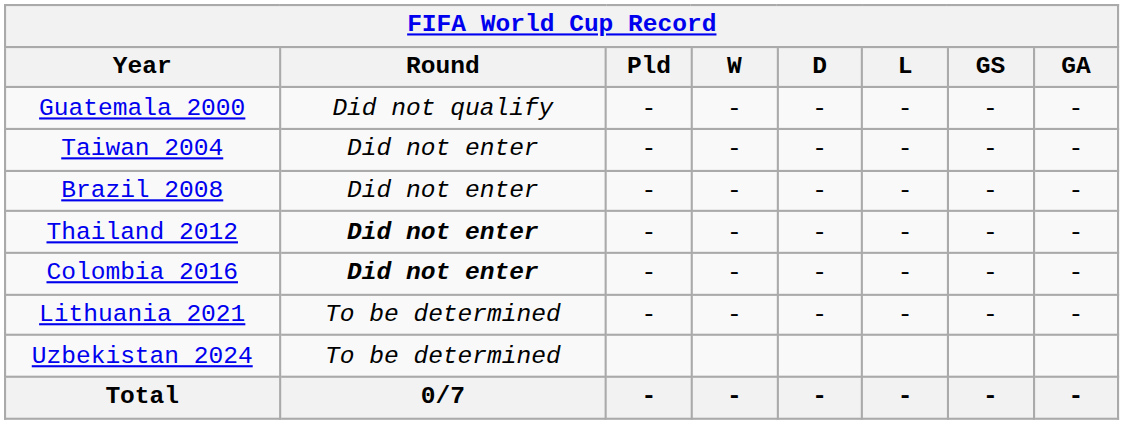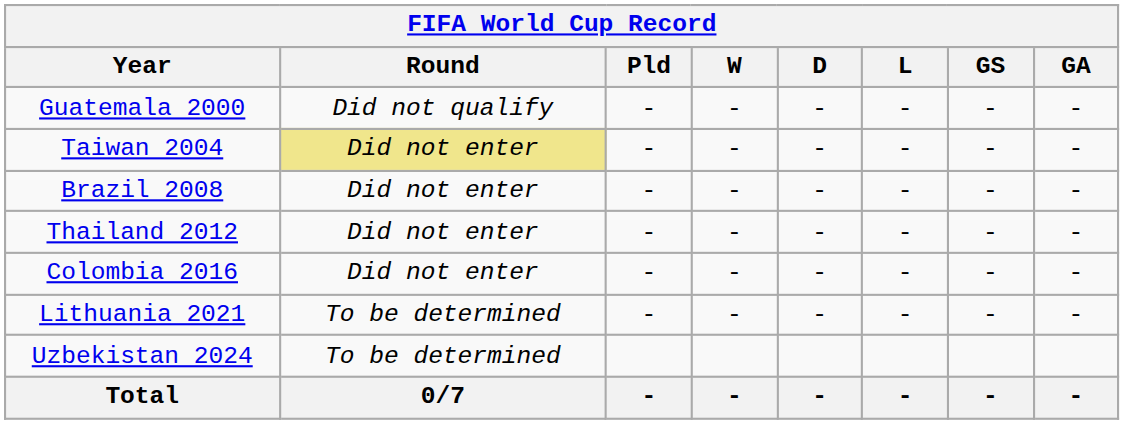(443, 149) no background -> (443, 149) khaki background
(443, 232) bold -> (443, 232) normal
(443, 273) bold -> (443, 273) normal
